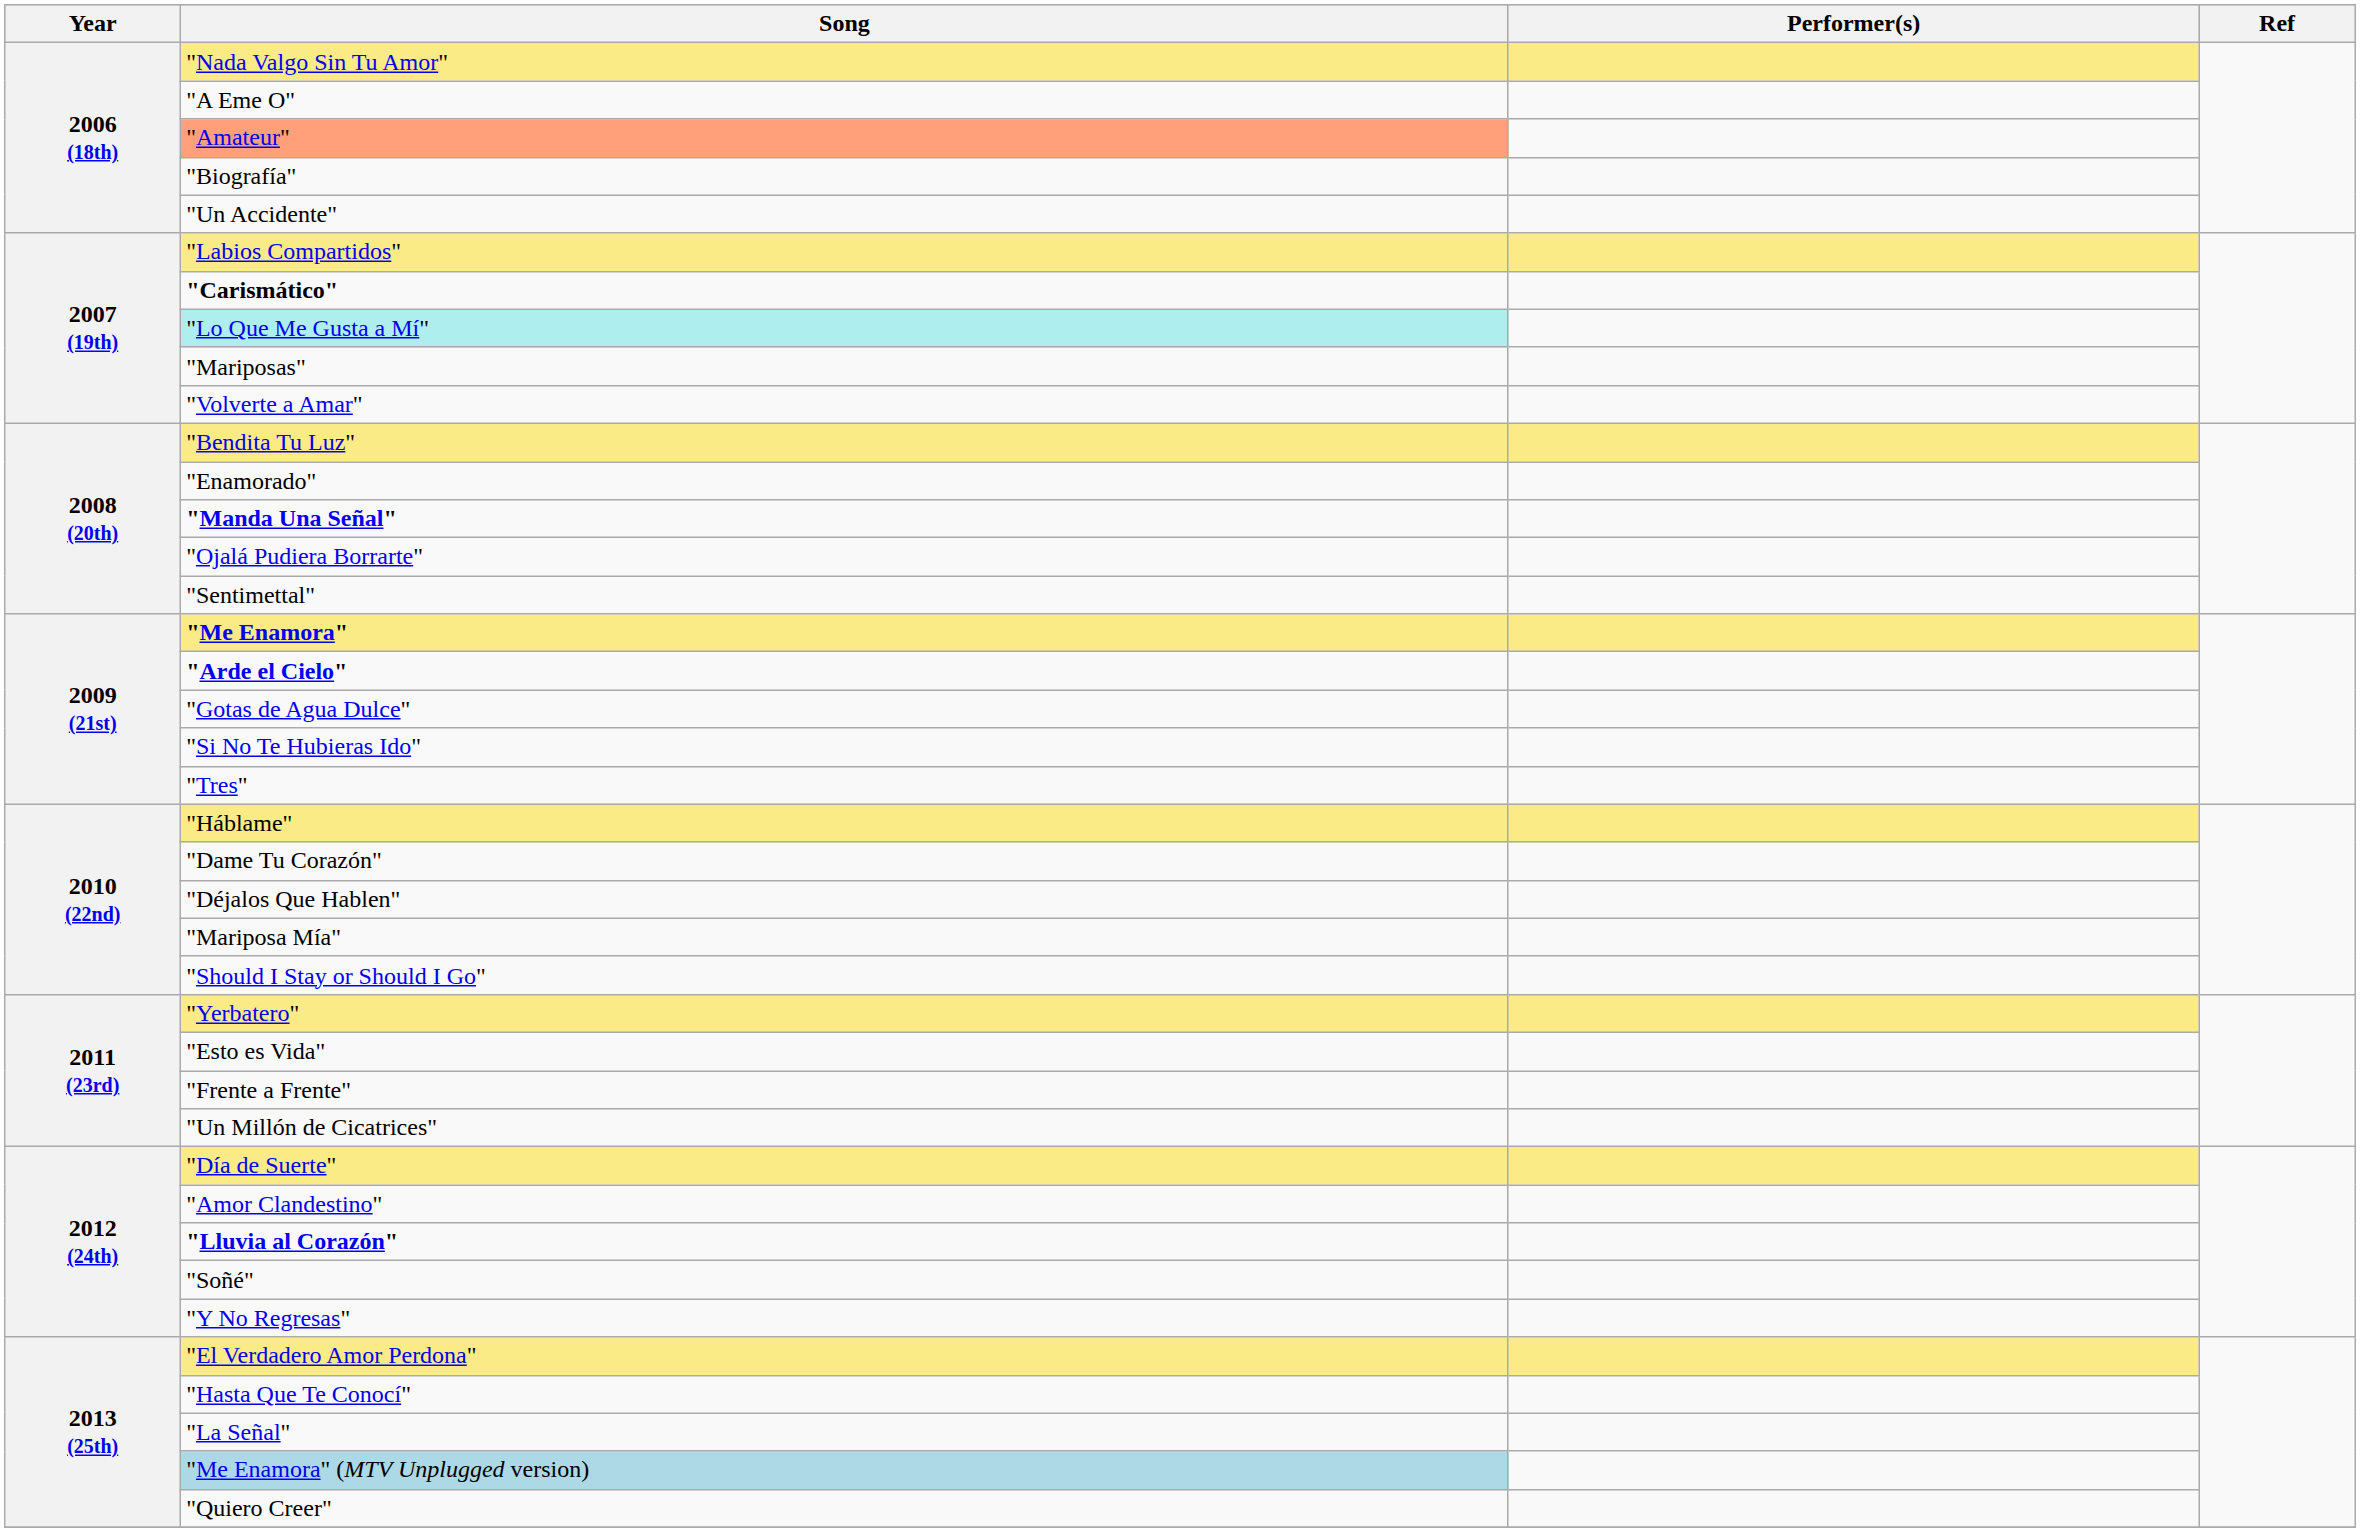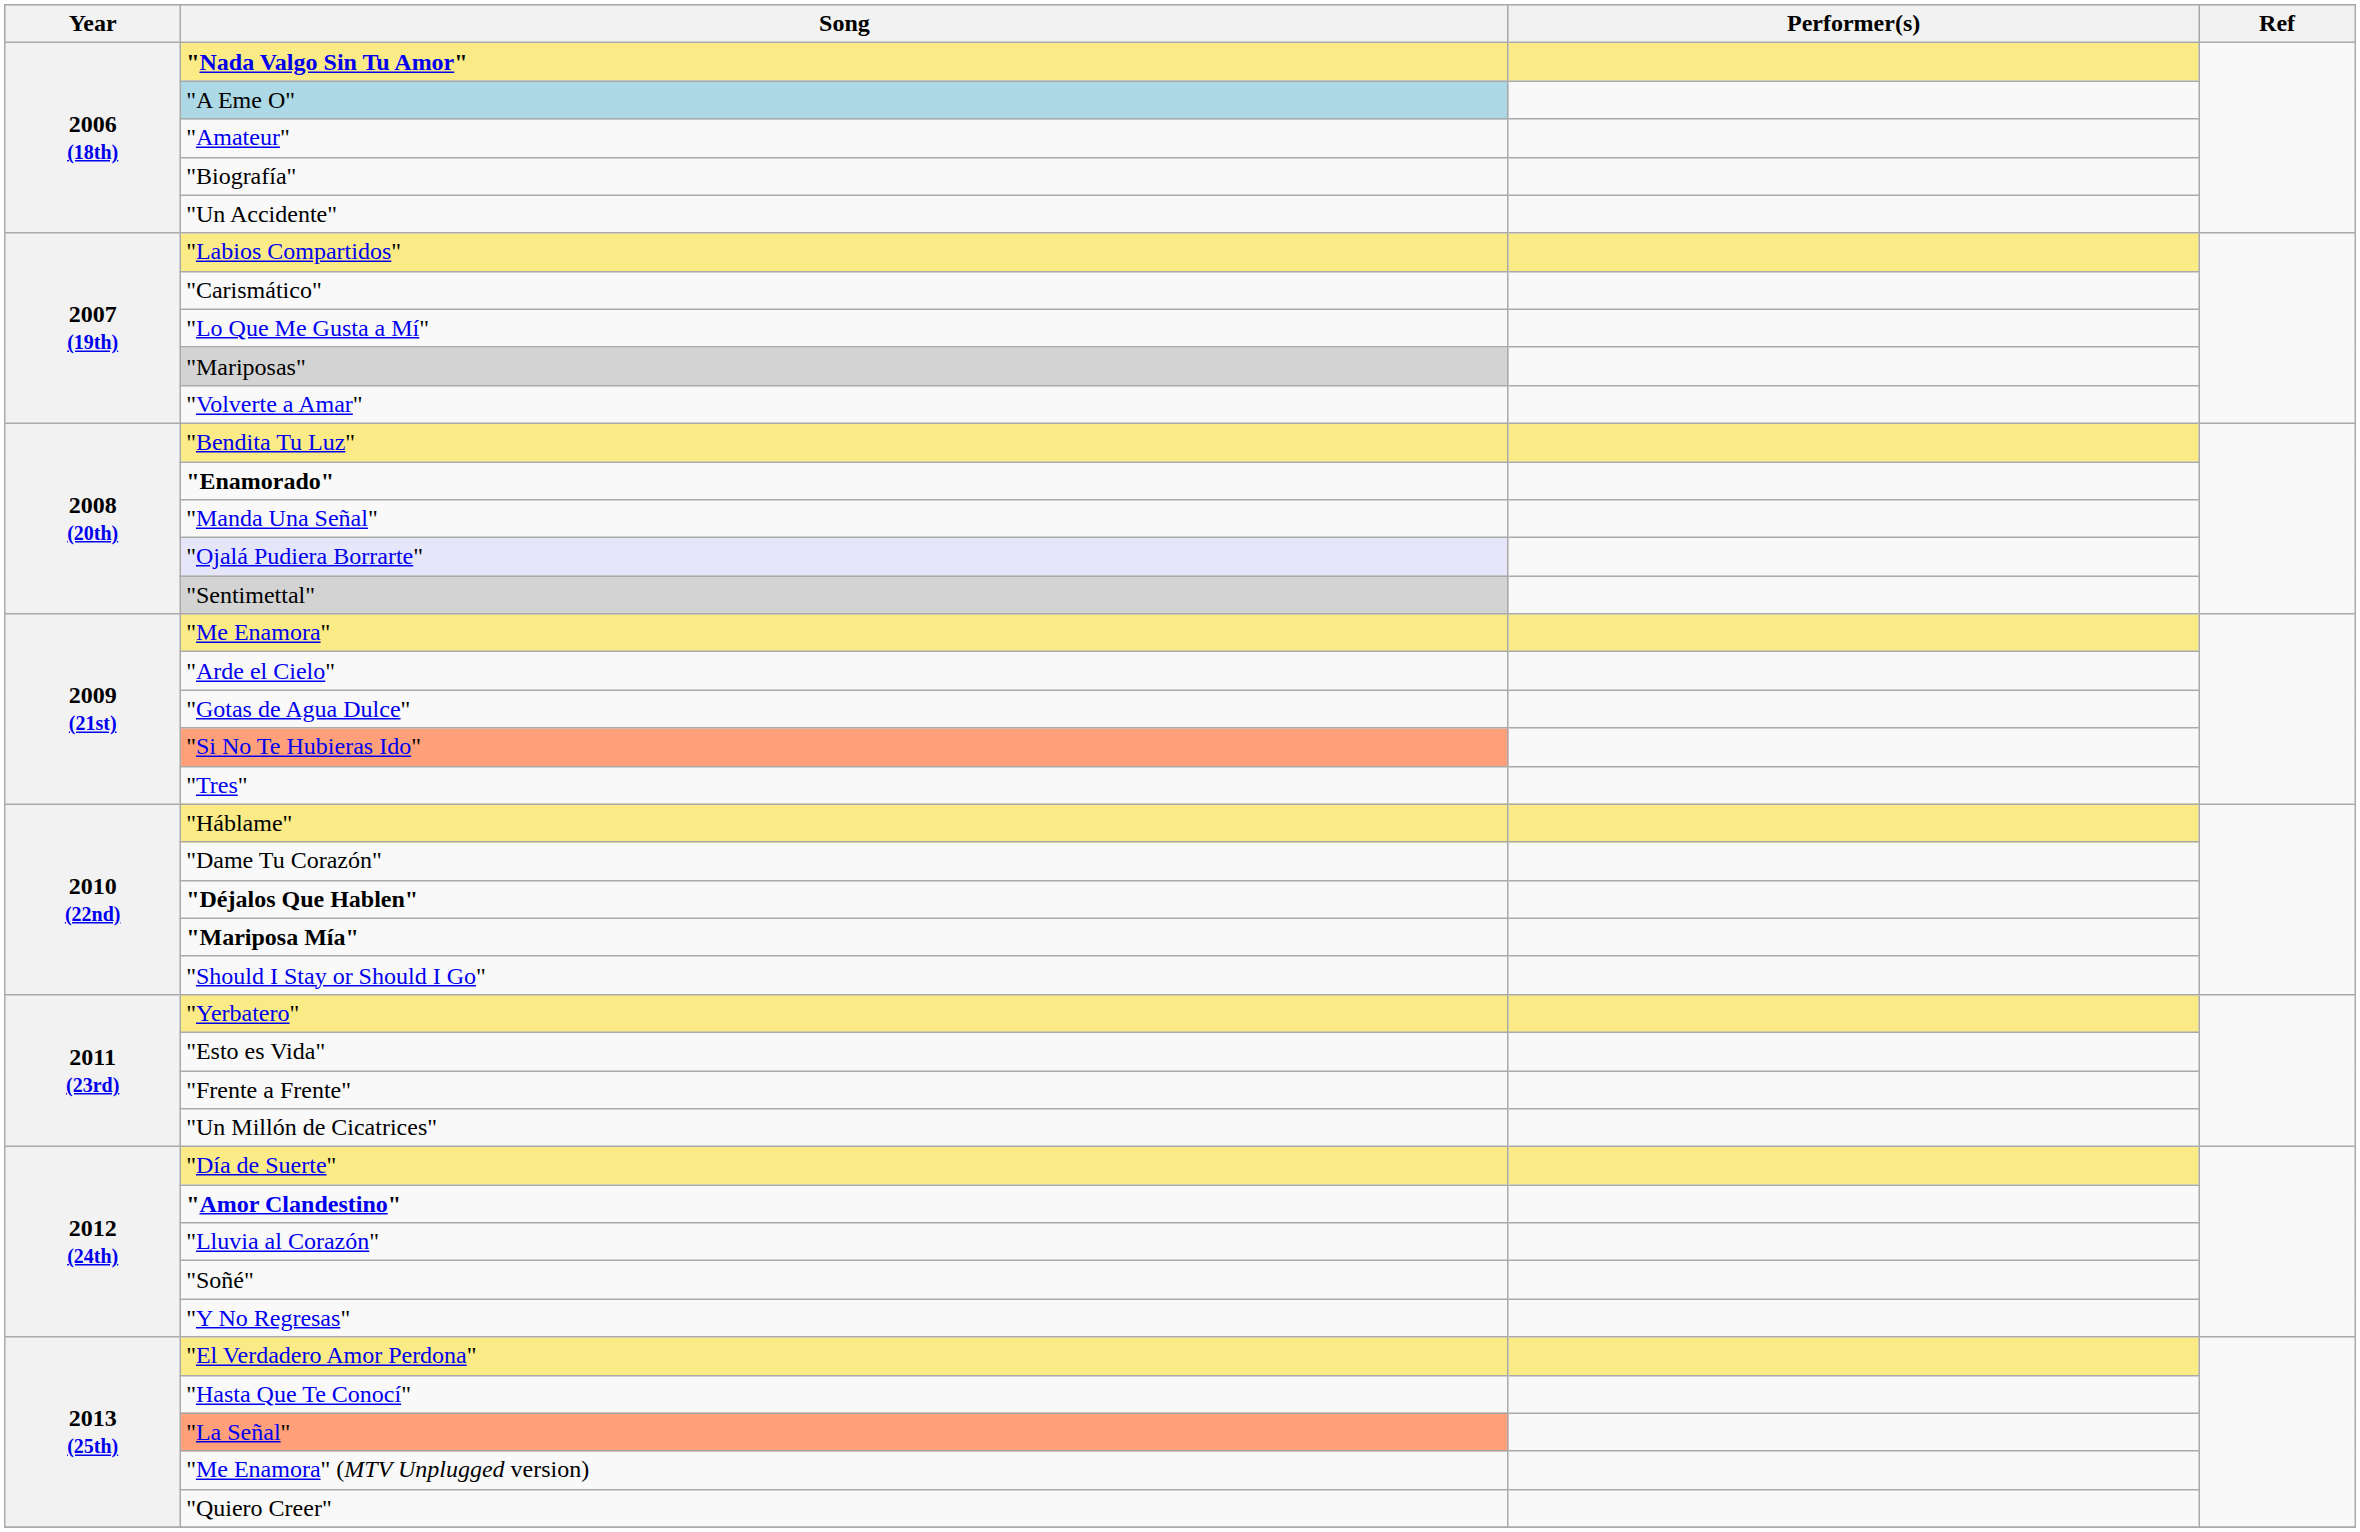(317, 61) normal -> (327, 61) bold
(241, 99) no background -> (241, 99) lightblue background
(238, 137) lightsalmon background -> (238, 137) no background
(262, 289) bold -> (254, 289) normal
(308, 328) paleturquoise background -> (308, 328) no background
(246, 366) no background -> (246, 366) lightgrey background
(251, 480) normal -> (260, 480) bold
(292, 518) bold -> (282, 518) normal
(305, 556) no background -> (305, 556) lavender background
(251, 594) no background -> (251, 594) lightgrey background
(267, 632) bold -> (258, 632) normal
(267, 670) bold -> (261, 670) normal
(304, 746) no background -> (304, 746) lightsalmon background
(293, 898) normal -> (302, 898) bold
(264, 937) normal -> (272, 937) bold
(284, 1203) normal -> (294, 1203) bold
(292, 1241) bold -> (283, 1241) normal
(238, 1431) no background -> (238, 1431) lightsalmon background
(388, 1469) lightblue background -> (388, 1469) no background
